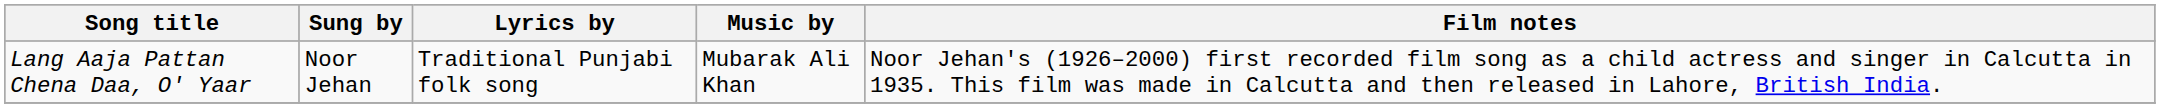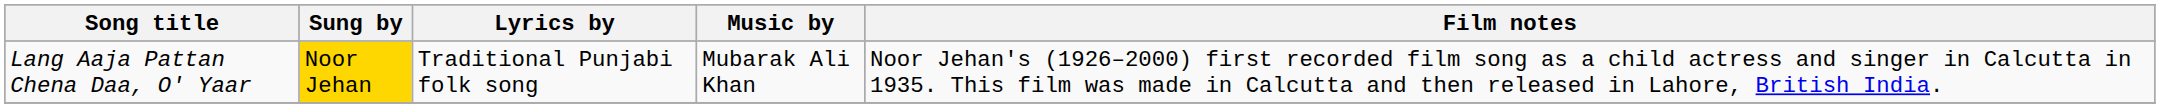(338, 72) no background -> (338, 72) gold background
